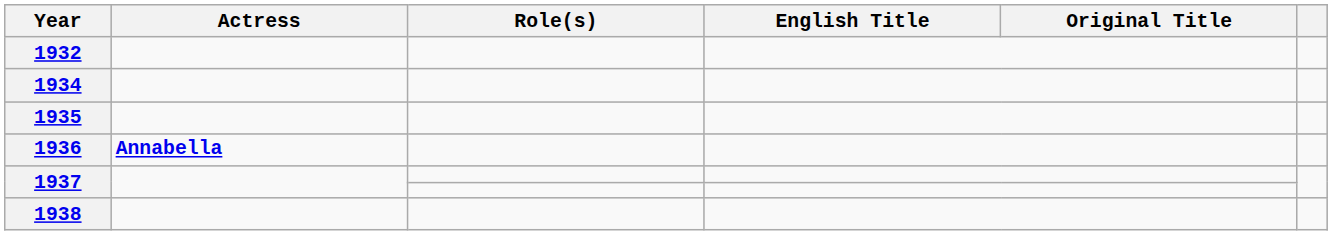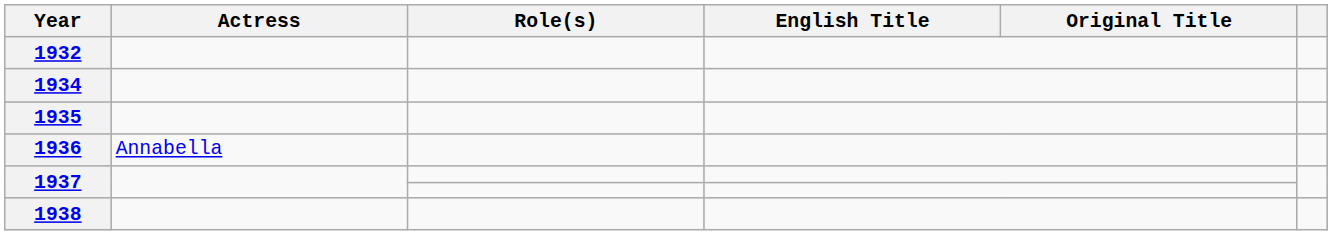(169, 150) bold -> (169, 150) normal
